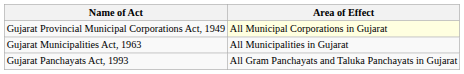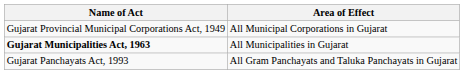(309, 28) lightyellow background -> (309, 28) no background
(74, 45) normal -> (78, 45) bold
